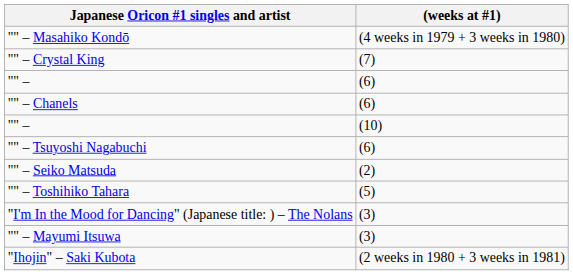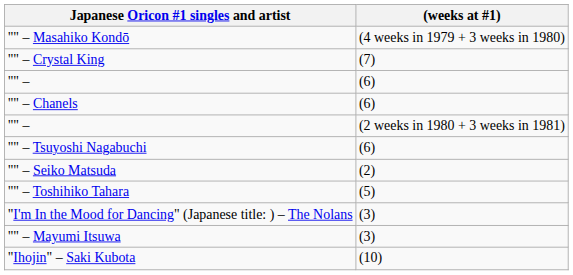(371, 125) (10) -> (462, 125) (2 weeks in 1980 + 3 weeks in 1981)
(462, 258) (2 weeks in 1980 + 3 weeks in 1981) -> (371, 258) (10)
